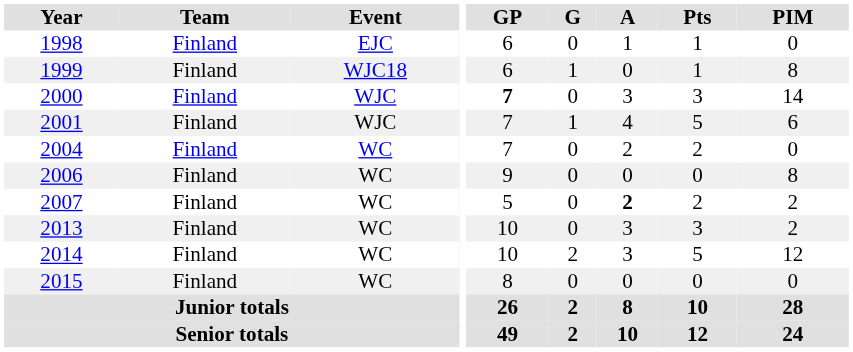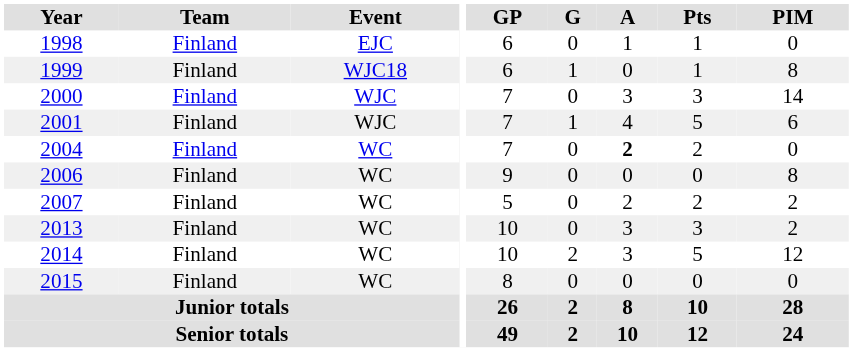(507, 96) bold -> (507, 96) normal
(628, 149) normal -> (628, 149) bold
(628, 201) bold -> (628, 201) normal
